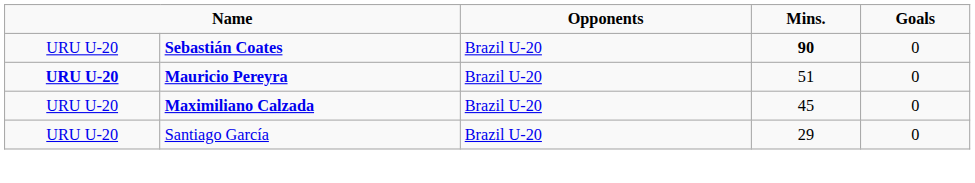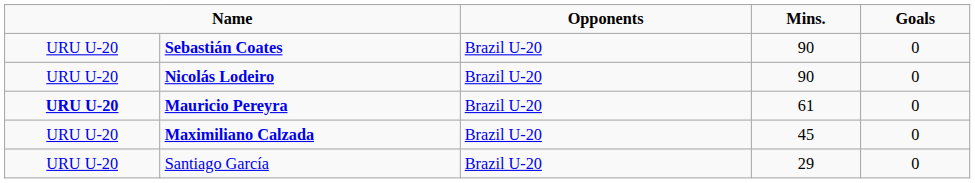(806, 47) bold -> (806, 47) normal
+ row: (219, 76)
(806, 76) 51 -> (806, 105) 61
